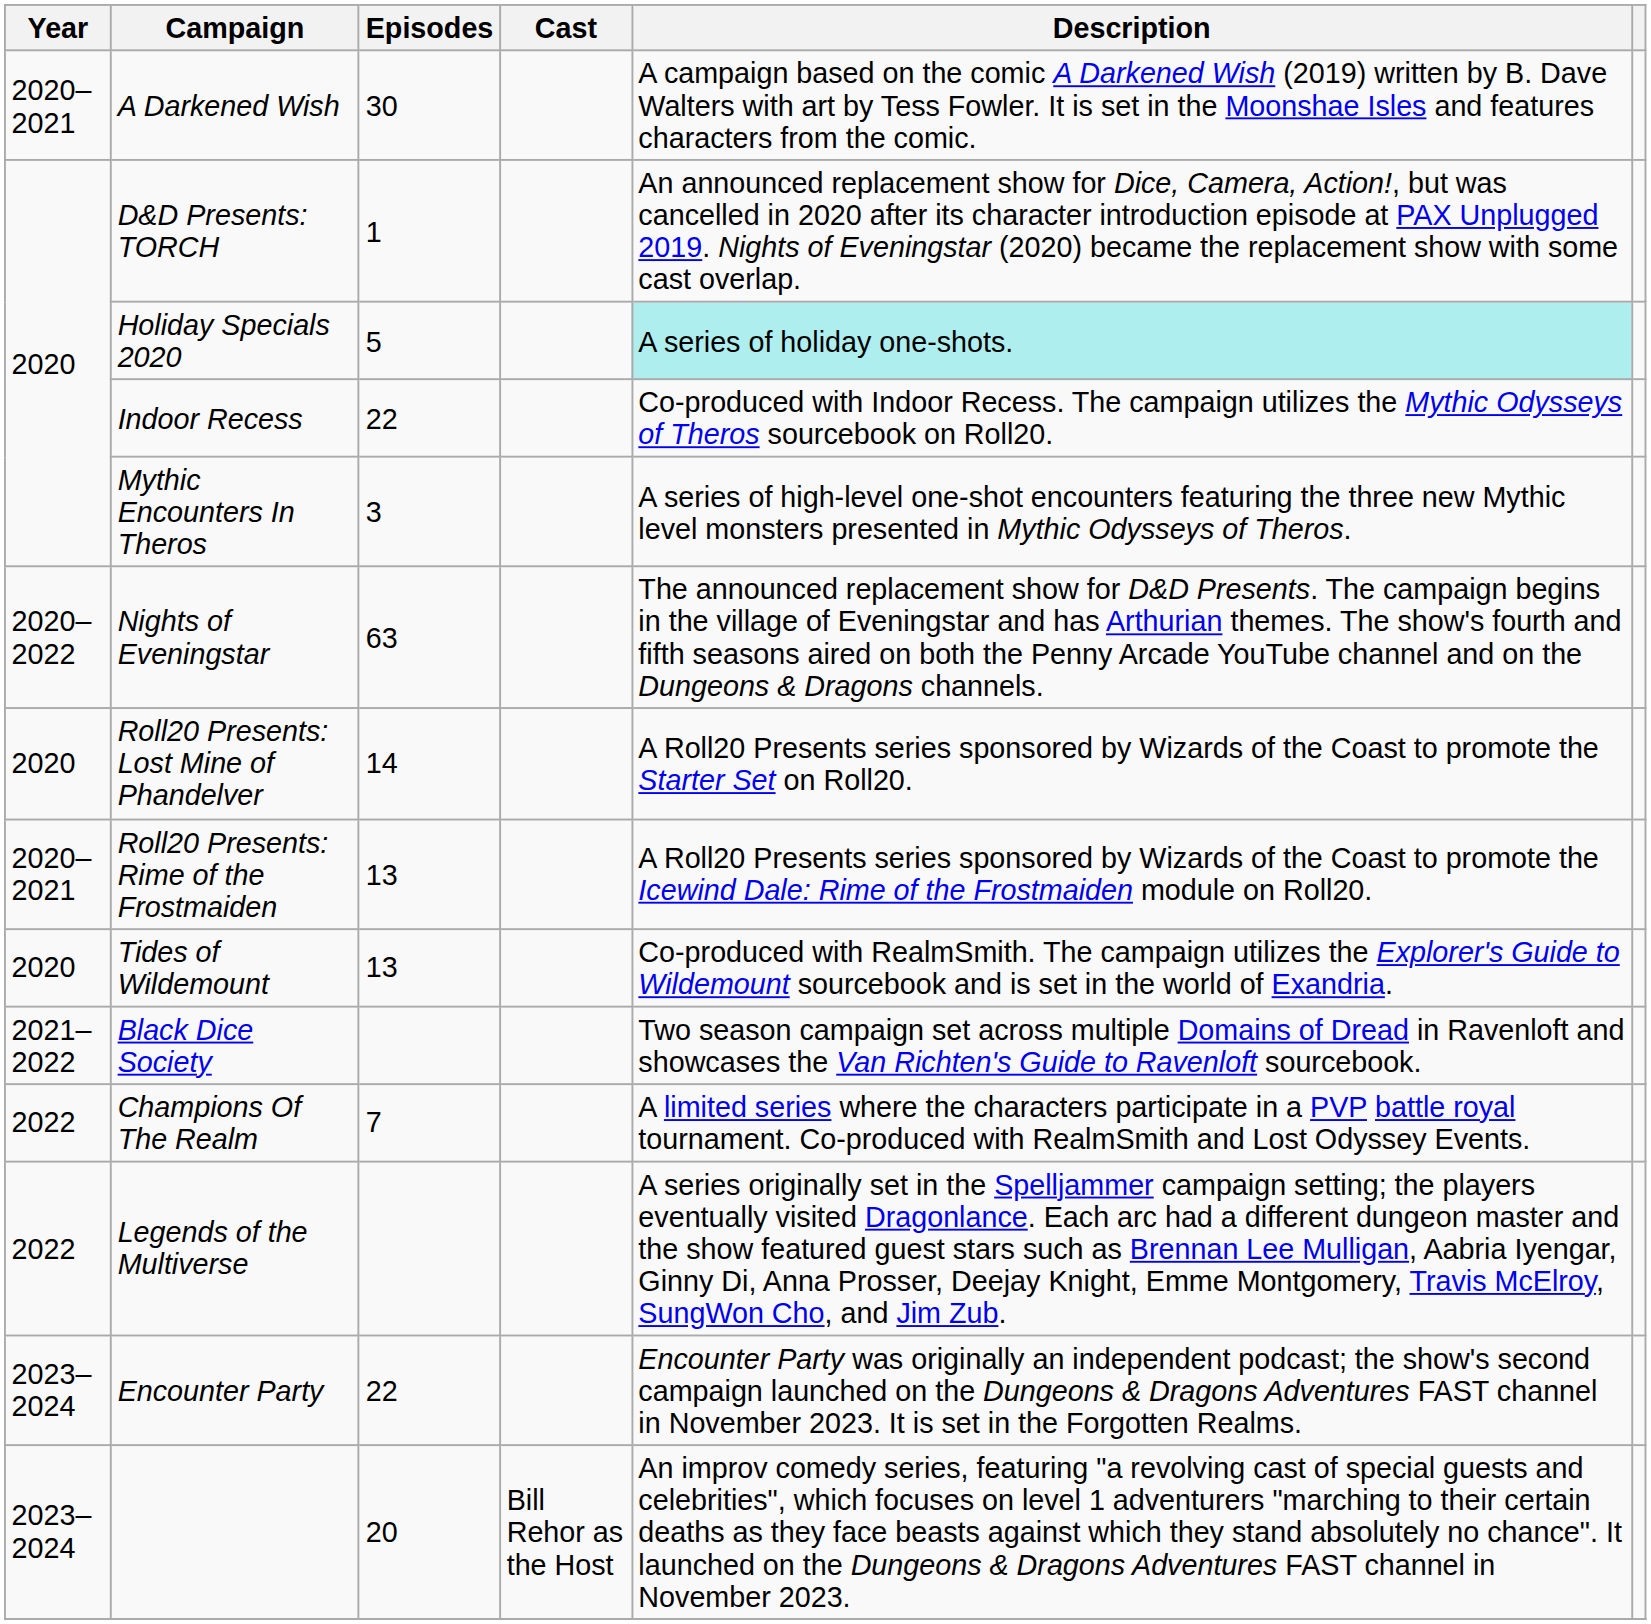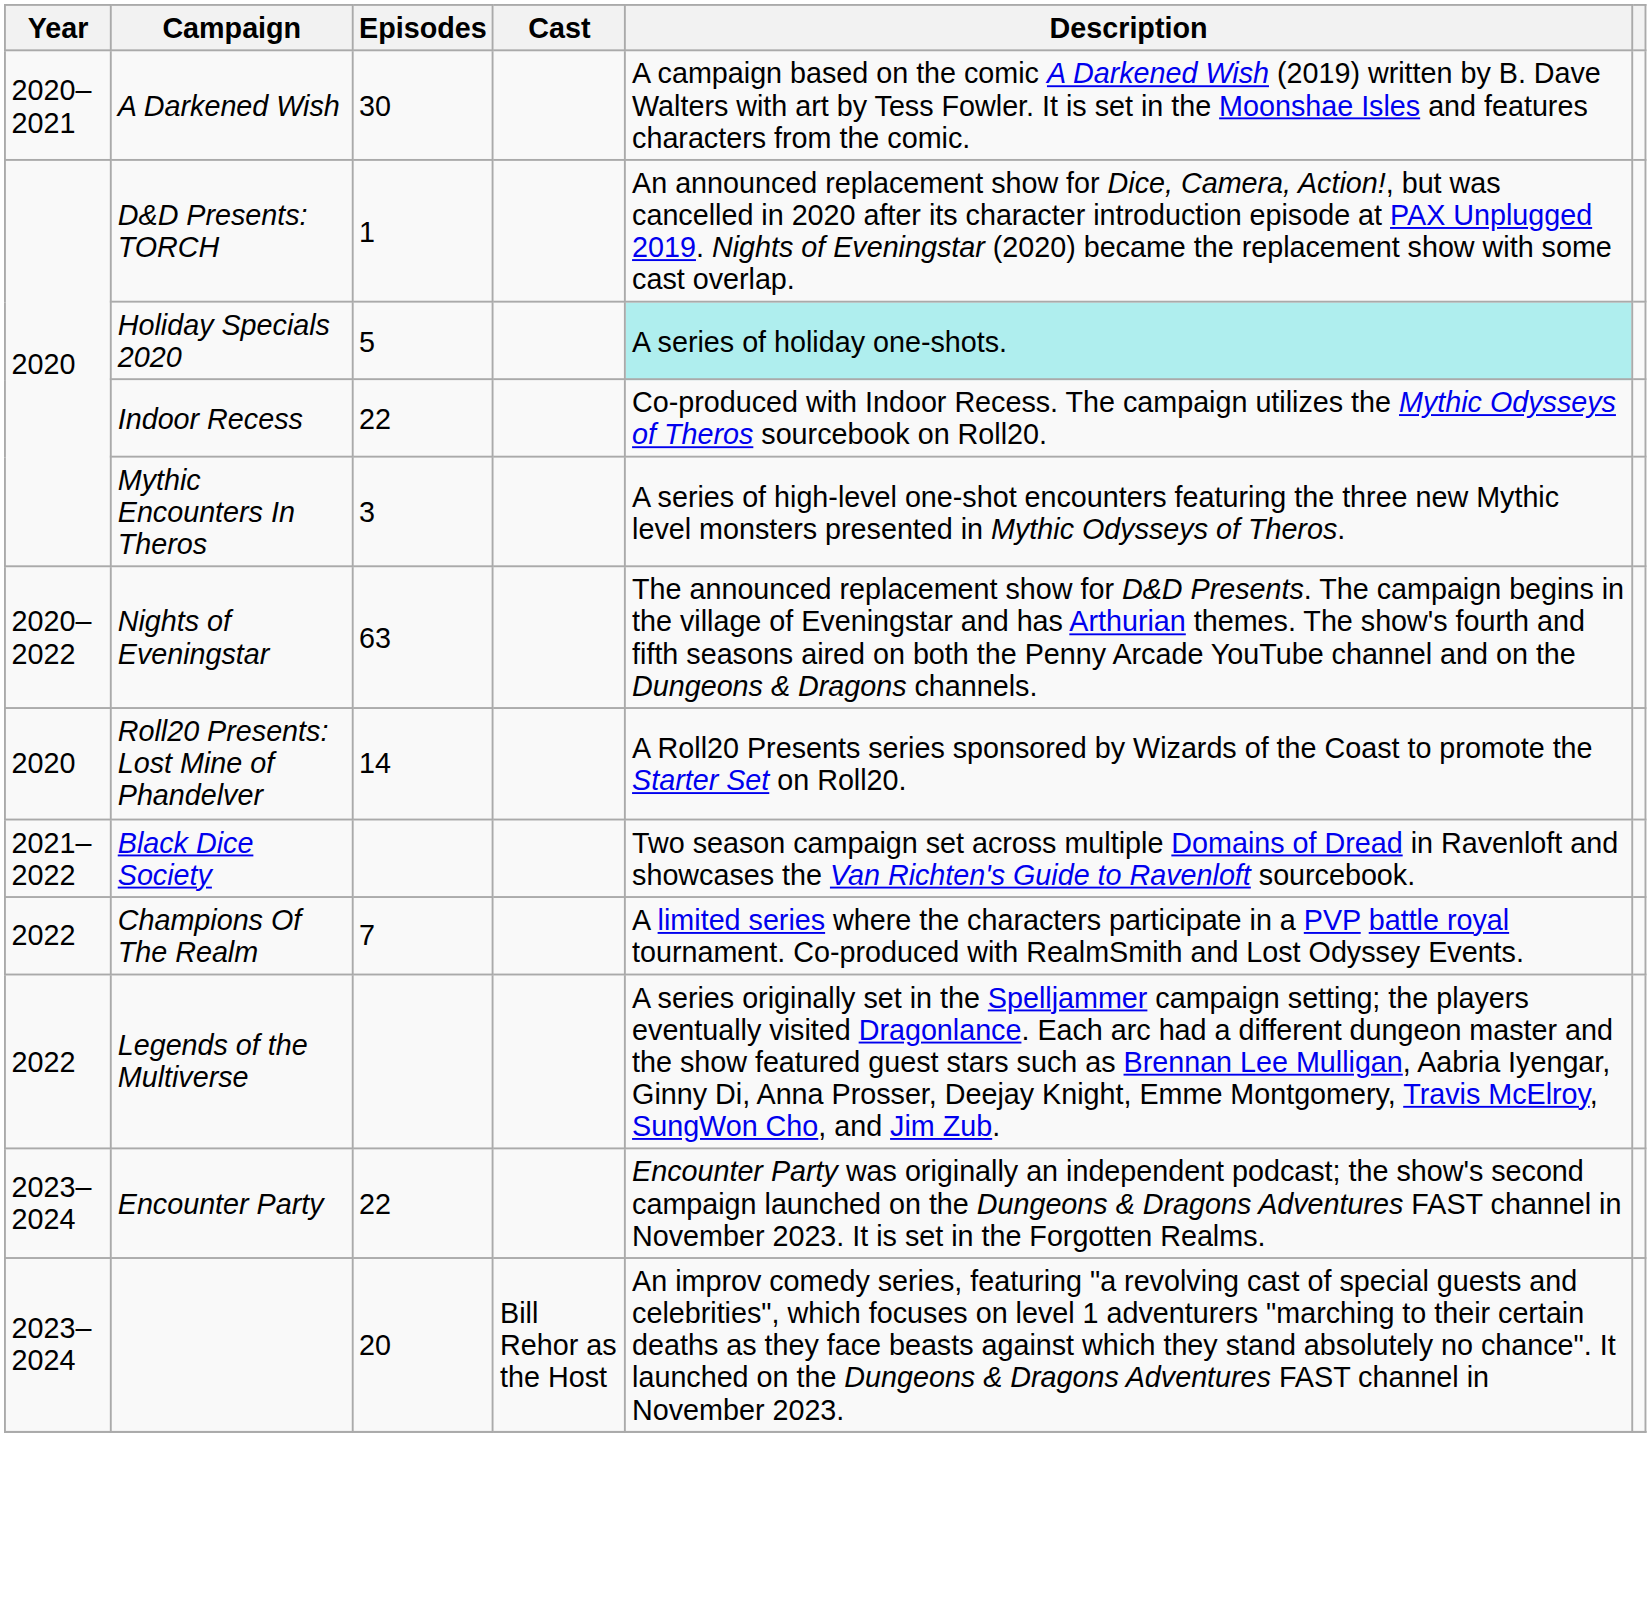- row: (223, 874)
- row: (193, 967)
